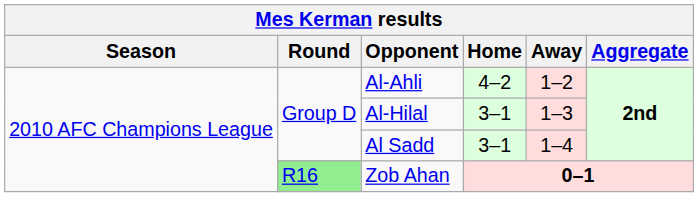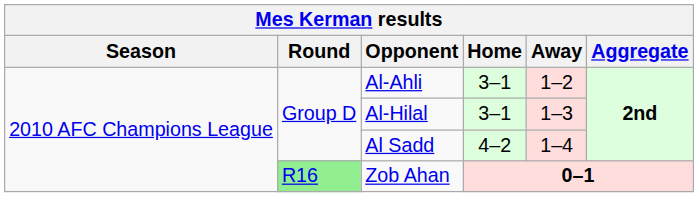(495, 82) 4–2 -> (495, 82) 3–1
(495, 144) 3–1 -> (495, 144) 4–2
